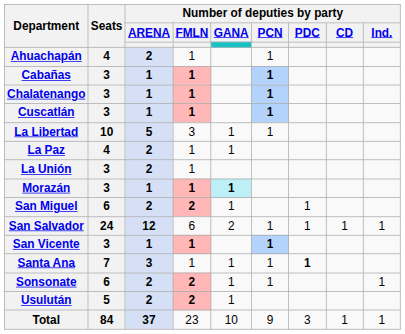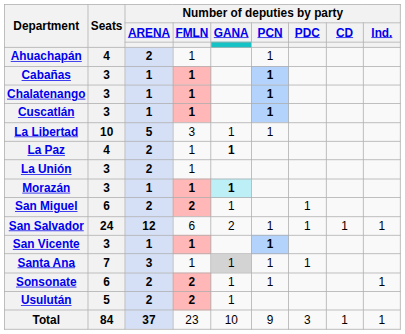(231, 150) normal -> (231, 150) bold
(231, 263) no background -> (231, 263) lightgrey background
(307, 263) bold -> (307, 263) normal
